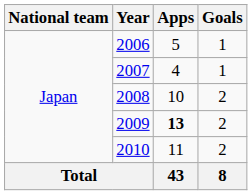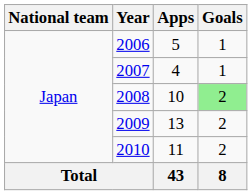(222, 96) no background -> (222, 96) lightgreen background
(176, 123) bold -> (176, 123) normal
